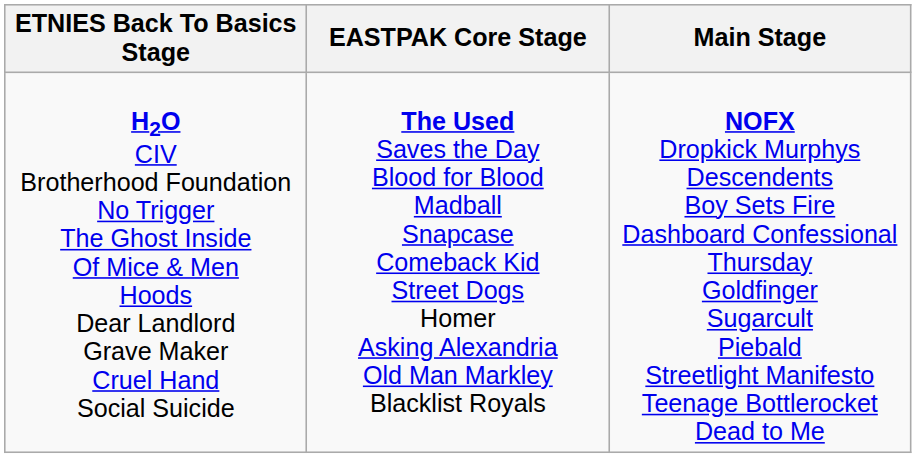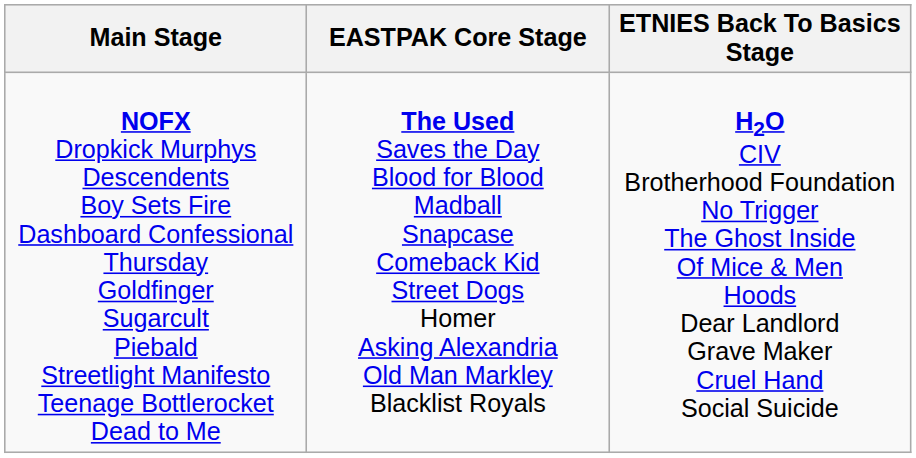columns swapped: (760, 38) <-> (156, 38)
